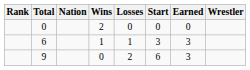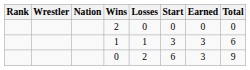columns swapped: (226, 12) <-> (44, 12)
